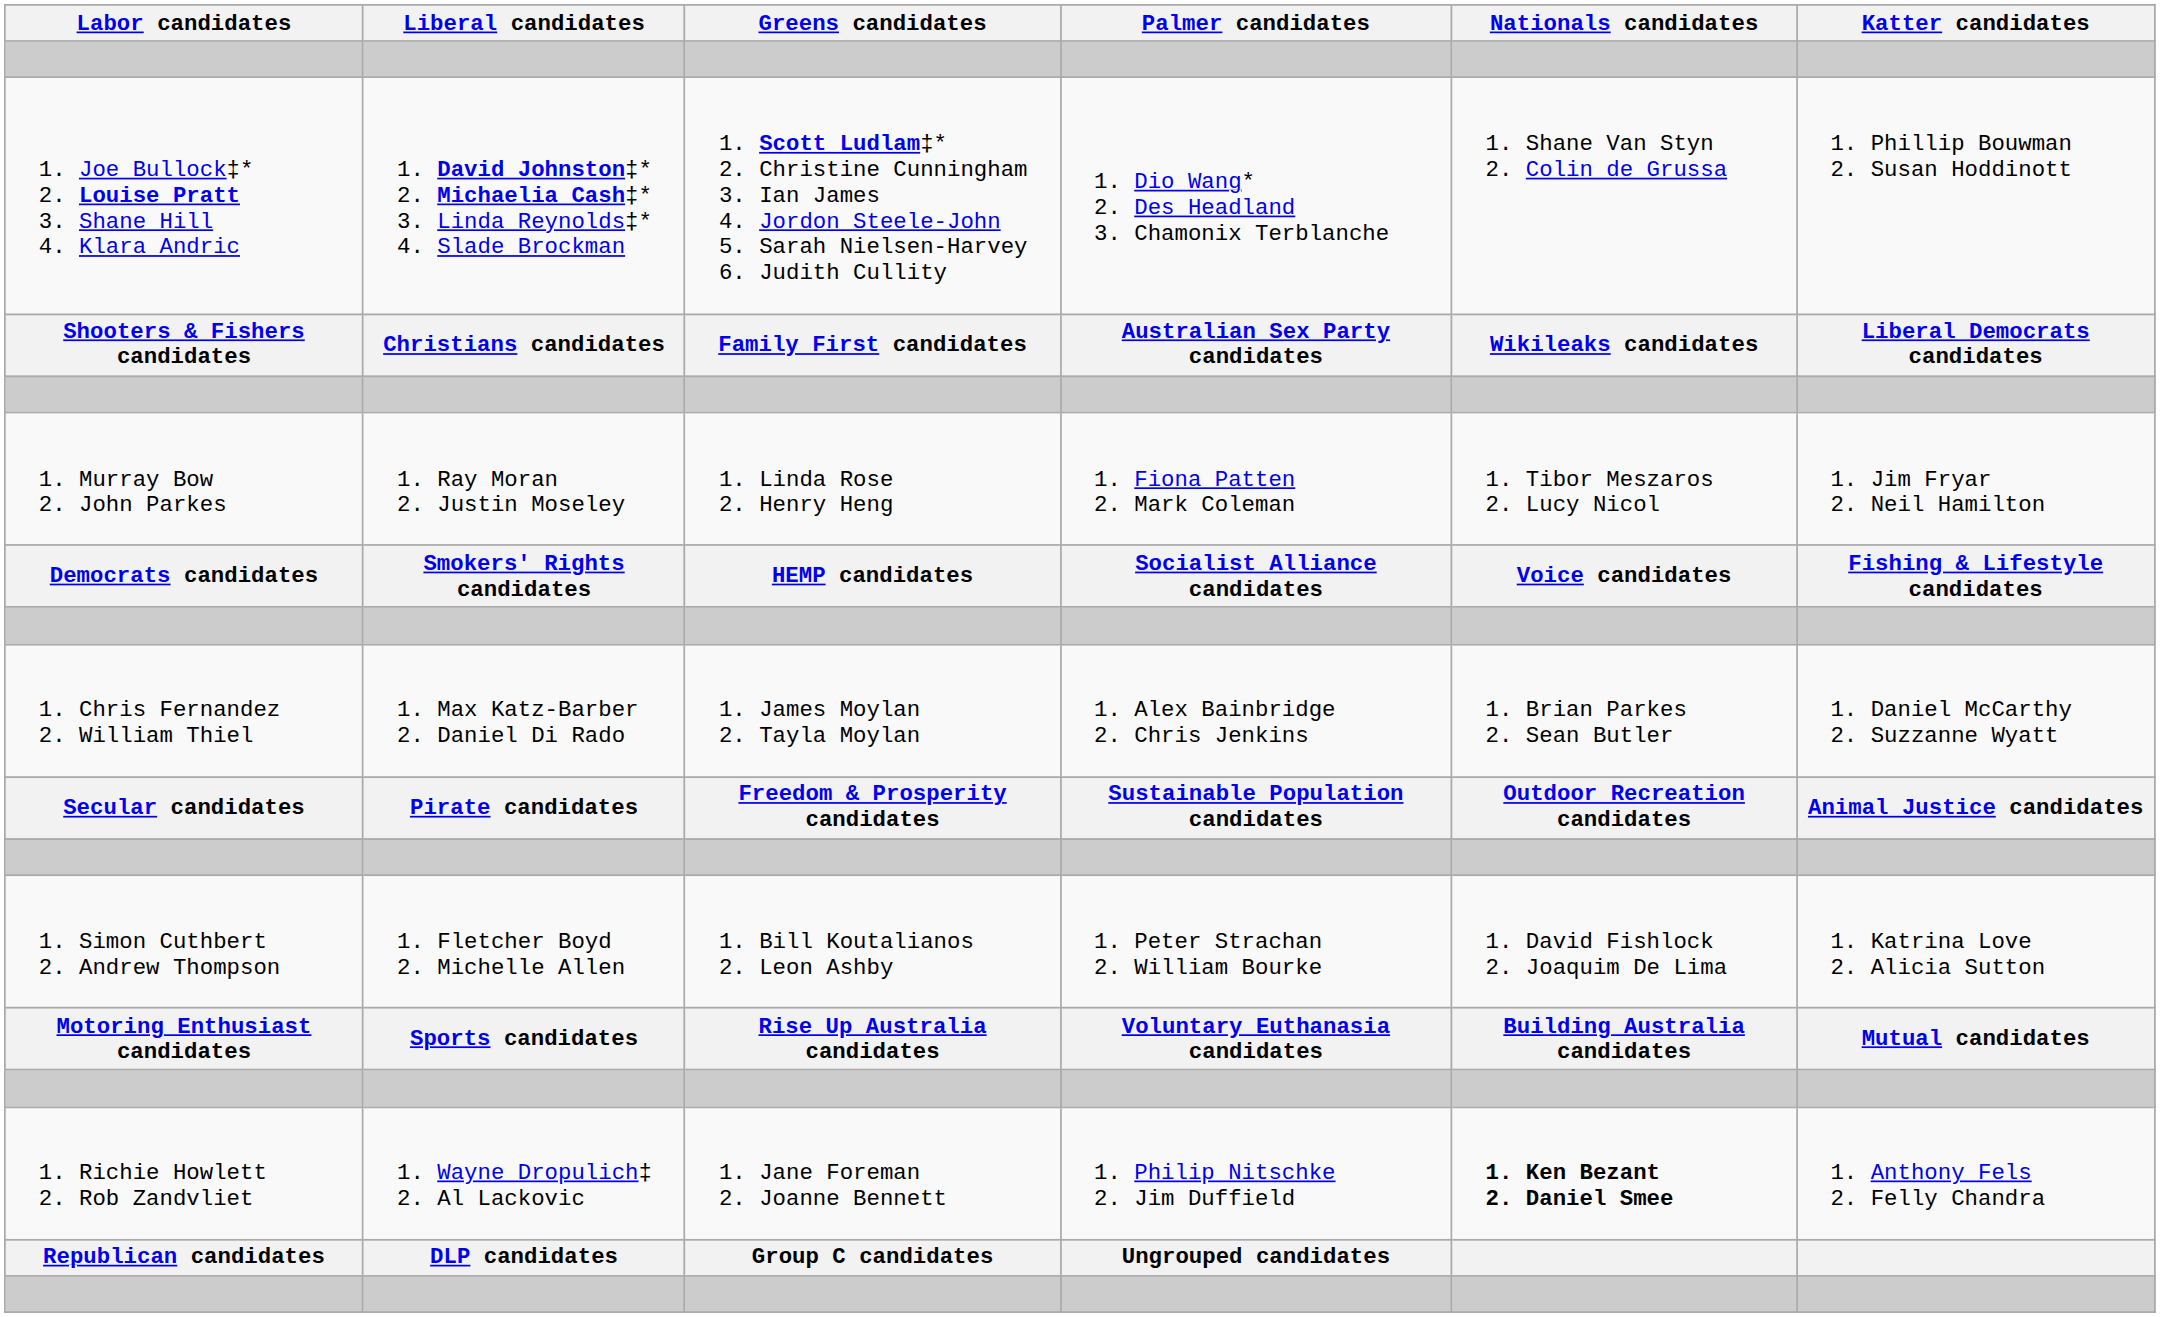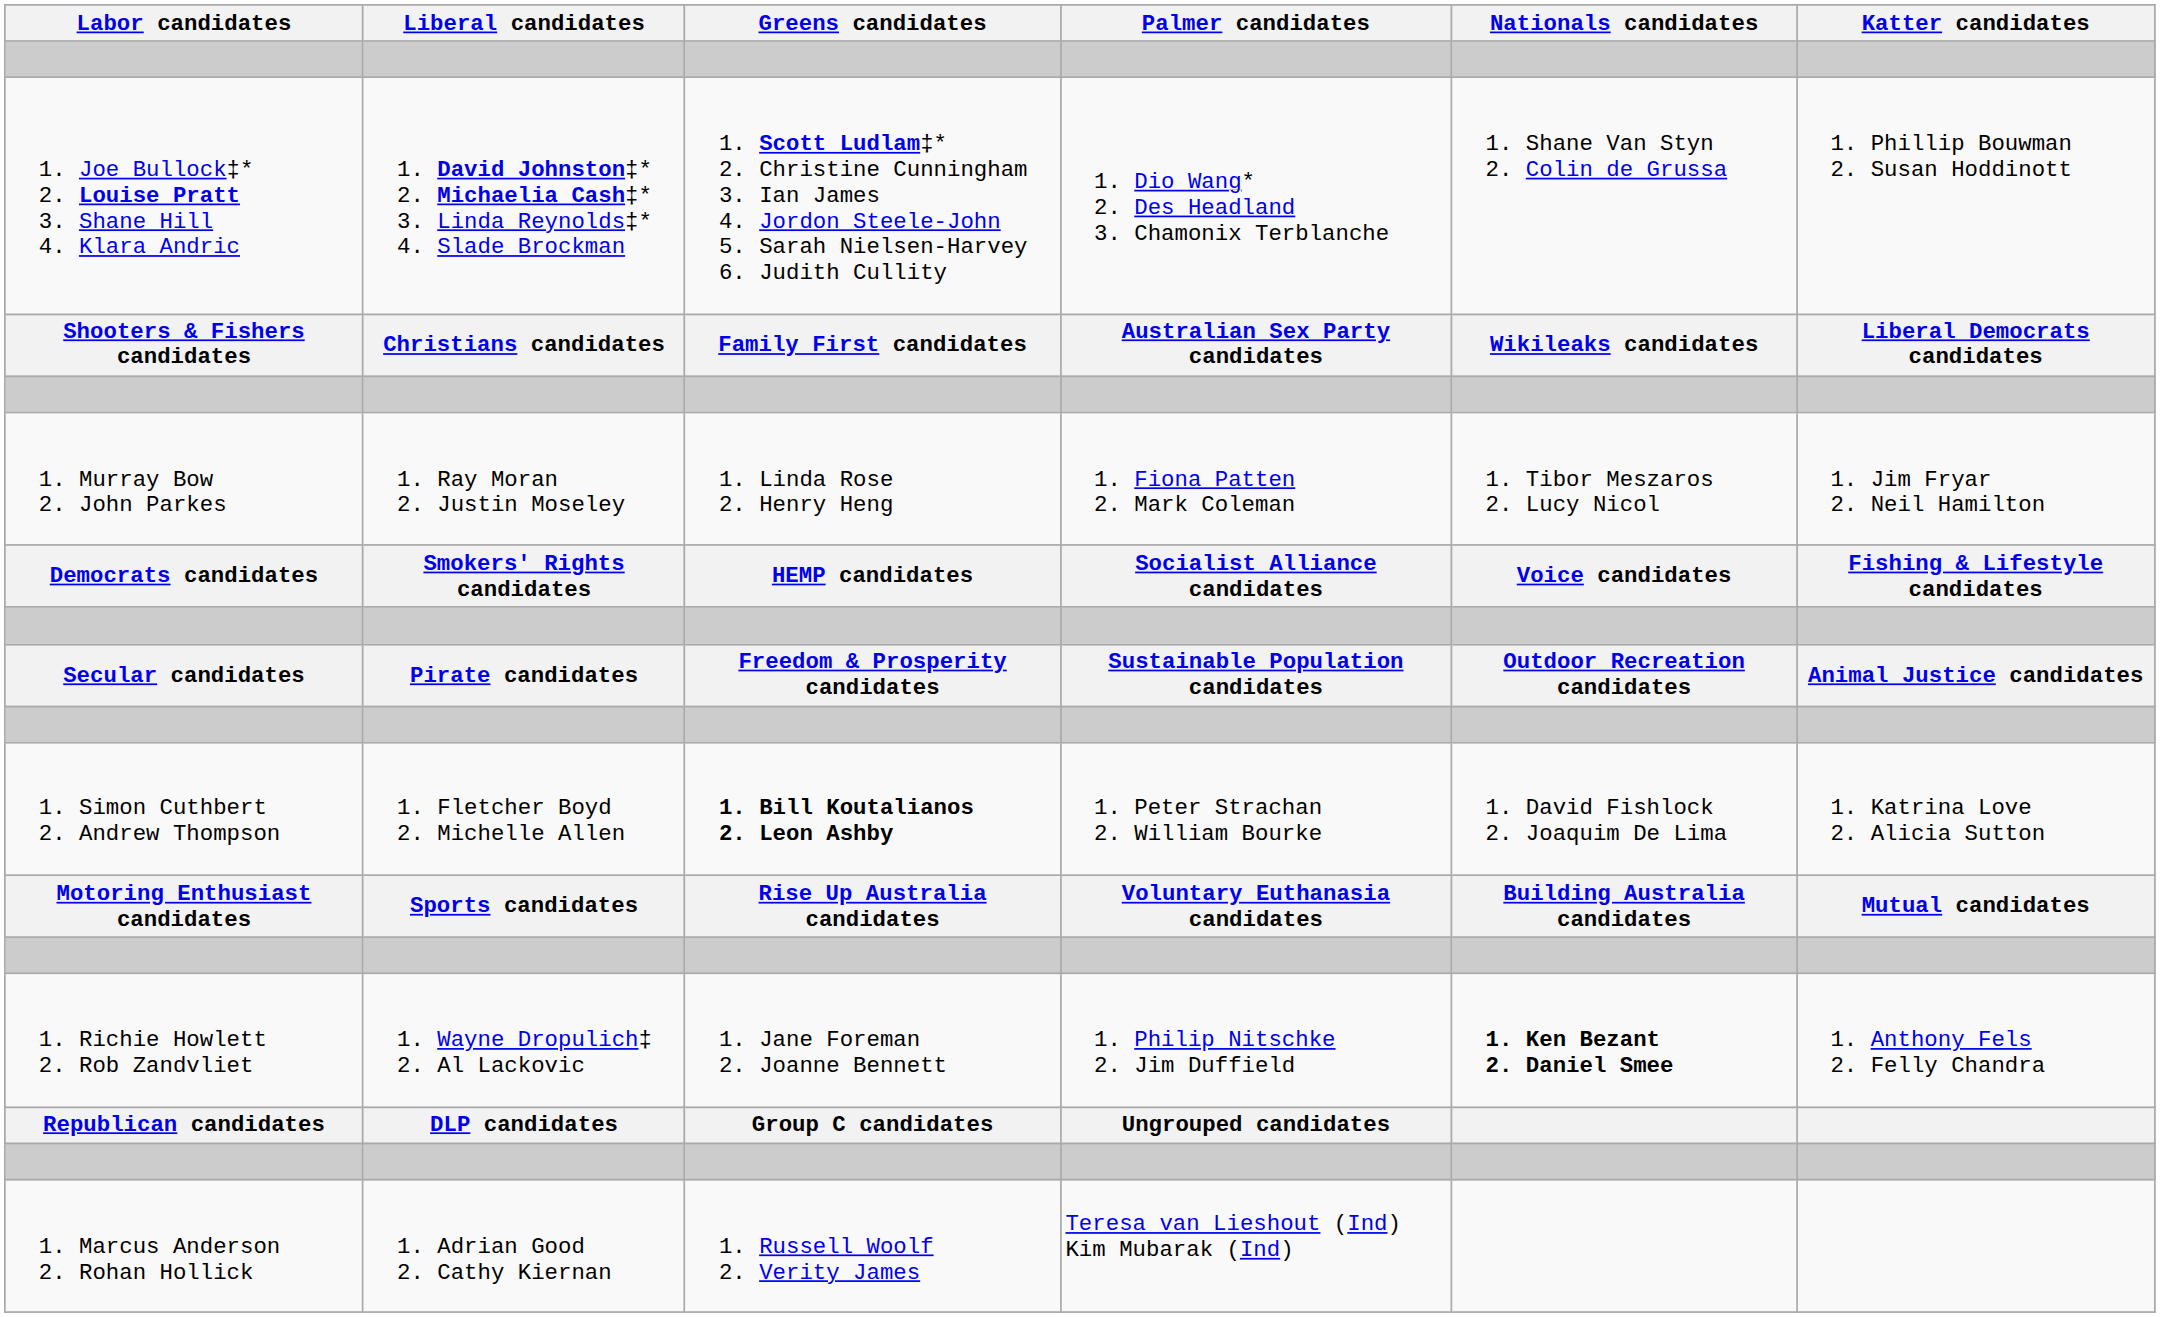- row: (184, 723)
(873, 955) normal -> (873, 822) bold
+ row: (184, 1259)
